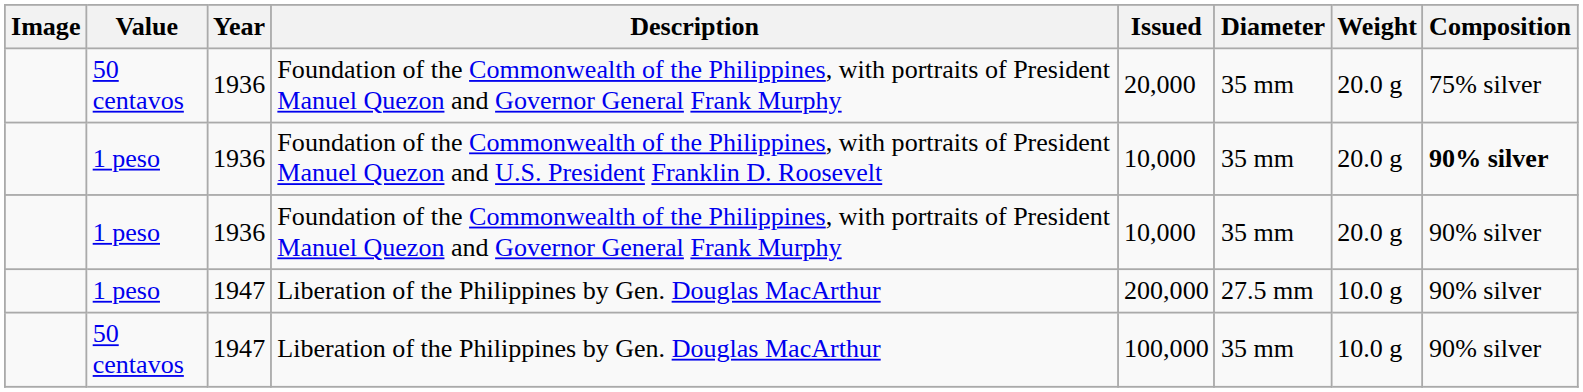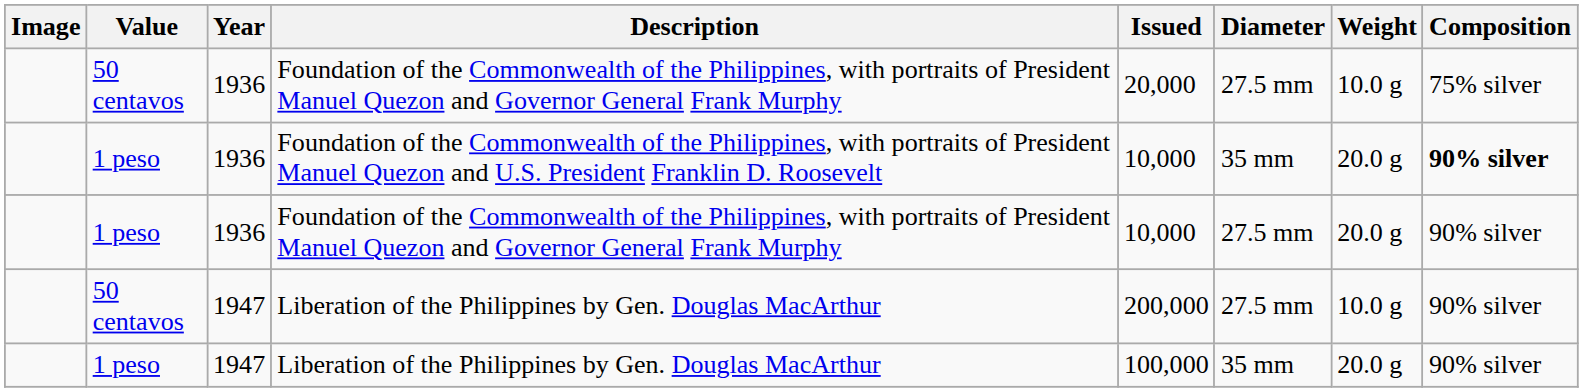(1257, 84) 35 mm -> (1267, 84) 27.5 mm
(1370, 84) 20.0 g -> (1370, 84) 10.0 g
(1257, 232) 35 mm -> (1267, 232) 27.5 mm
(126, 290) 1 peso -> (138, 306) 50 centavos
(138, 349) 50 centavos -> (126, 364) 1 peso
(1370, 349) 10.0 g -> (1370, 364) 20.0 g
